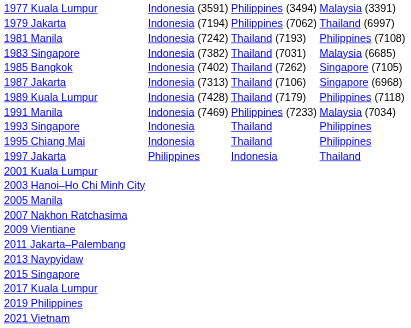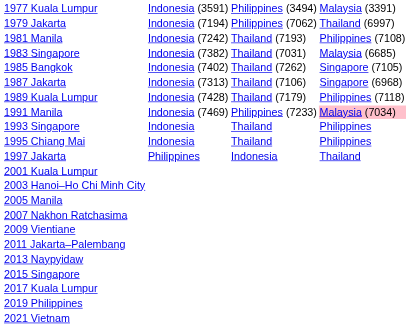(358, 112) no background -> (358, 112) pink background
